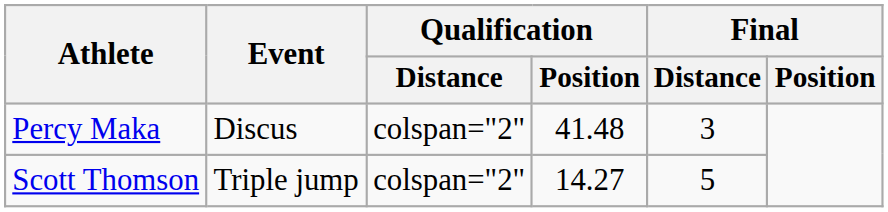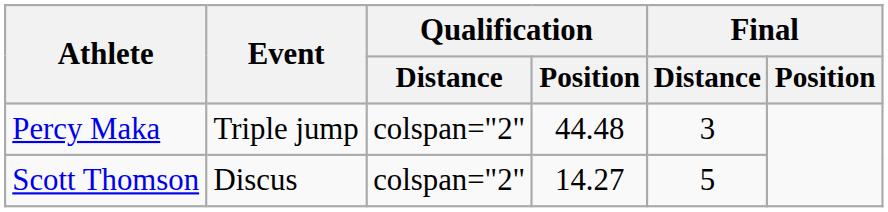(255, 129) Discus -> (286, 129) Triple jump
(590, 129) 41.48 -> (590, 129) 44.48
(286, 180) Triple jump -> (255, 180) Discus
